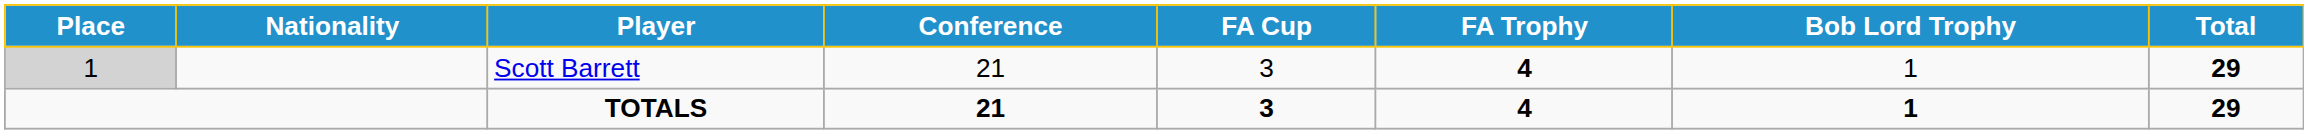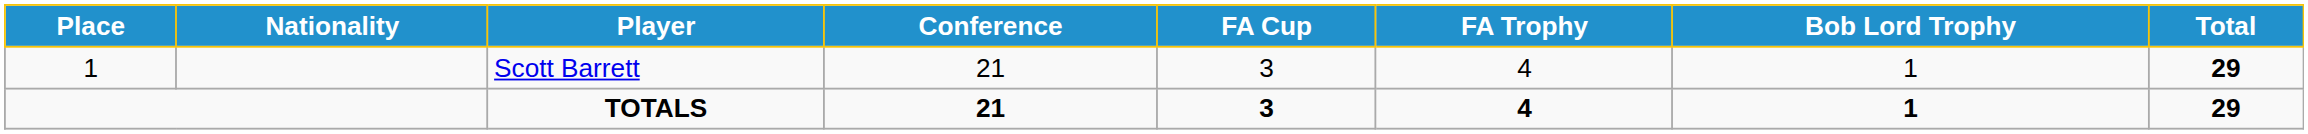(91, 67) lightgrey background -> (91, 67) no background
(1525, 67) bold -> (1525, 67) normal
